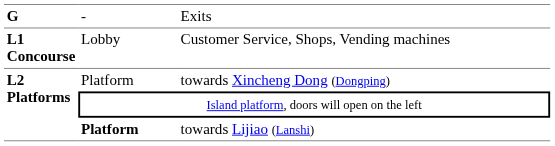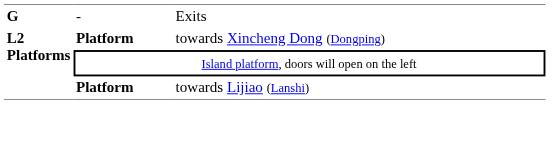- row: (315, 39)
(107, 80) normal -> (105, 38) bold
